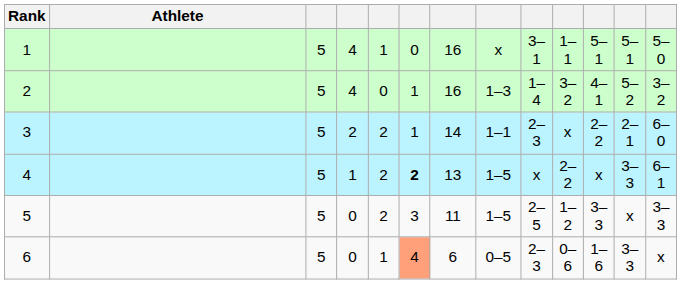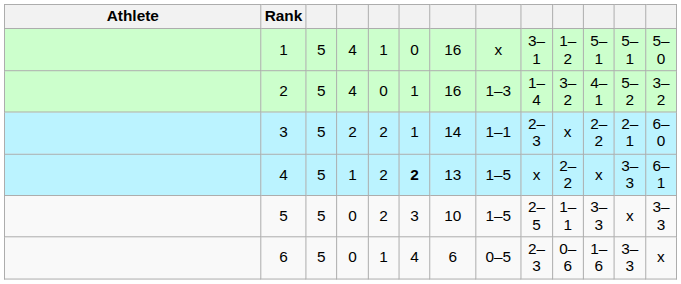columns swapped: (27, 16) <-> (177, 16)
(568, 49) 1–1 -> (568, 49) 1–2
(453, 216) 11 -> (453, 216) 10
(568, 216) 1–2 -> (568, 216) 1–1
(415, 257) lightsalmon background -> (415, 257) no background
